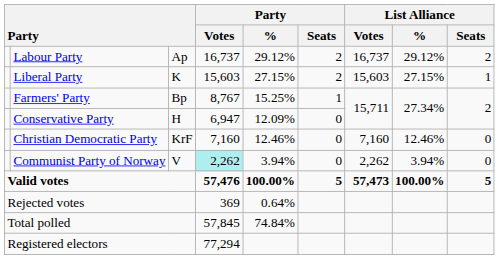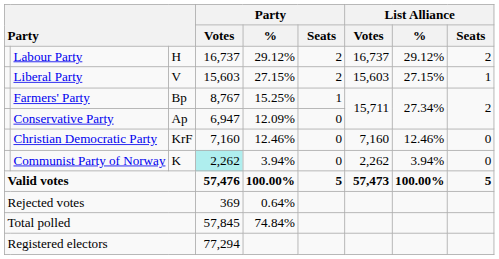(180, 56) Ap -> (176, 56) H
(176, 77) K -> (176, 77) V
(176, 118) H -> (180, 118) Ap
(176, 160) V -> (176, 160) K
